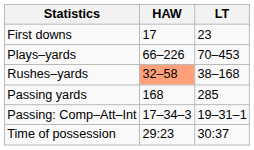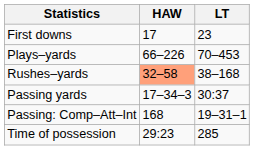(153, 94) 168 -> (167, 94) 17–34–3
(208, 94) 285 -> (213, 94) 30:37
(167, 114) 17–34–3 -> (153, 114) 168
(213, 134) 30:37 -> (208, 134) 285
